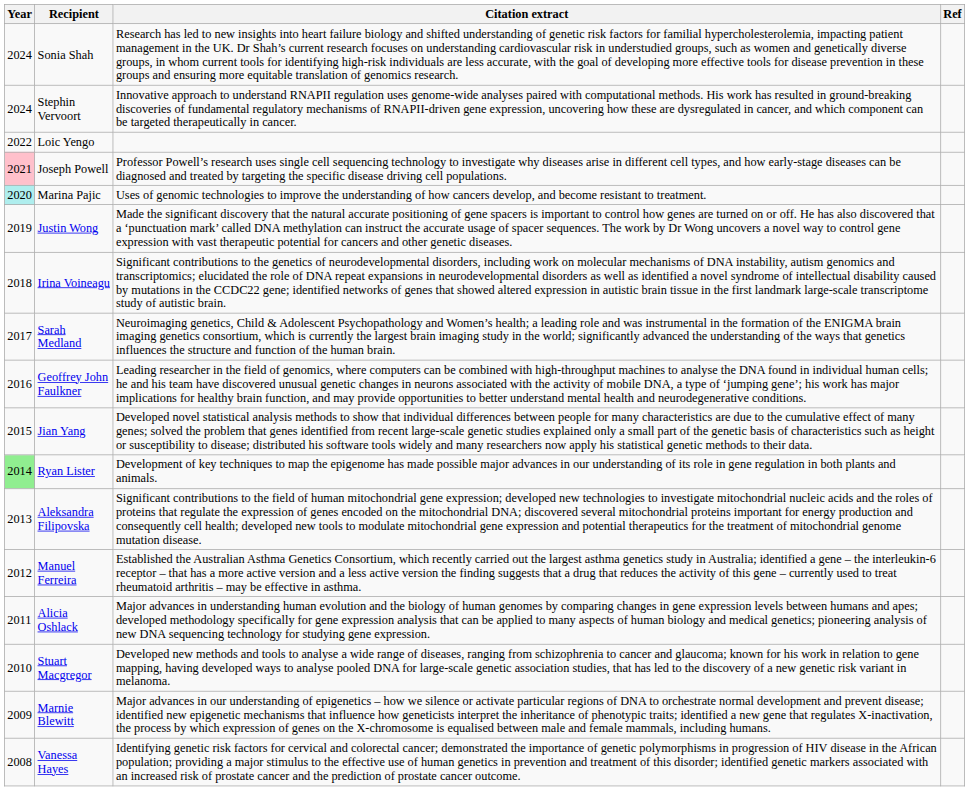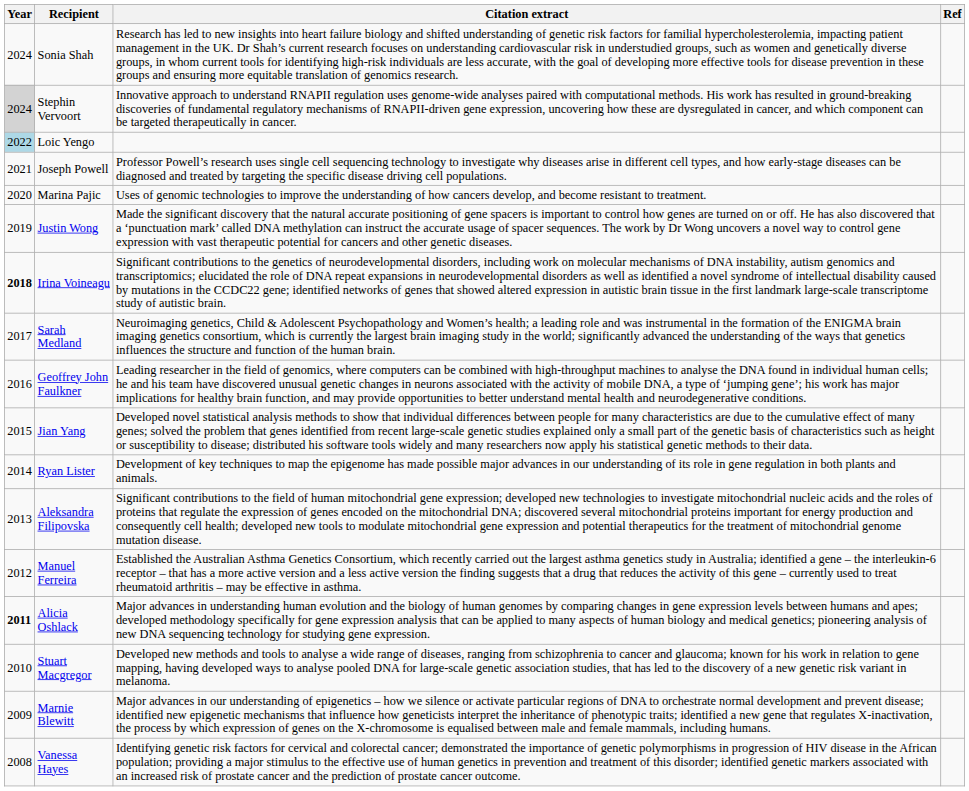(20, 108) no background -> (20, 108) lightgrey background
(20, 142) no background -> (20, 142) lightblue background
(20, 168) pink background -> (20, 168) no background
(20, 195) paleturquoise background -> (20, 195) no background
(20, 282) normal -> (20, 282) bold
(20, 471) lightgreen background -> (20, 471) no background
(19, 620) normal -> (19, 620) bold
